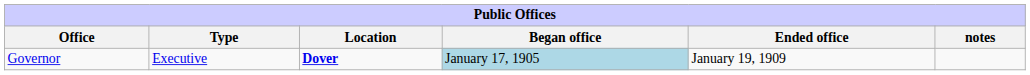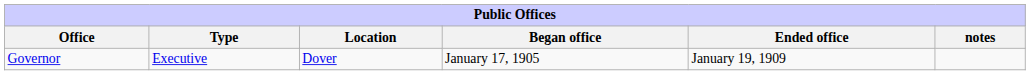(320, 59) bold -> (320, 59) normal
(492, 59) lightblue background -> (492, 59) no background
